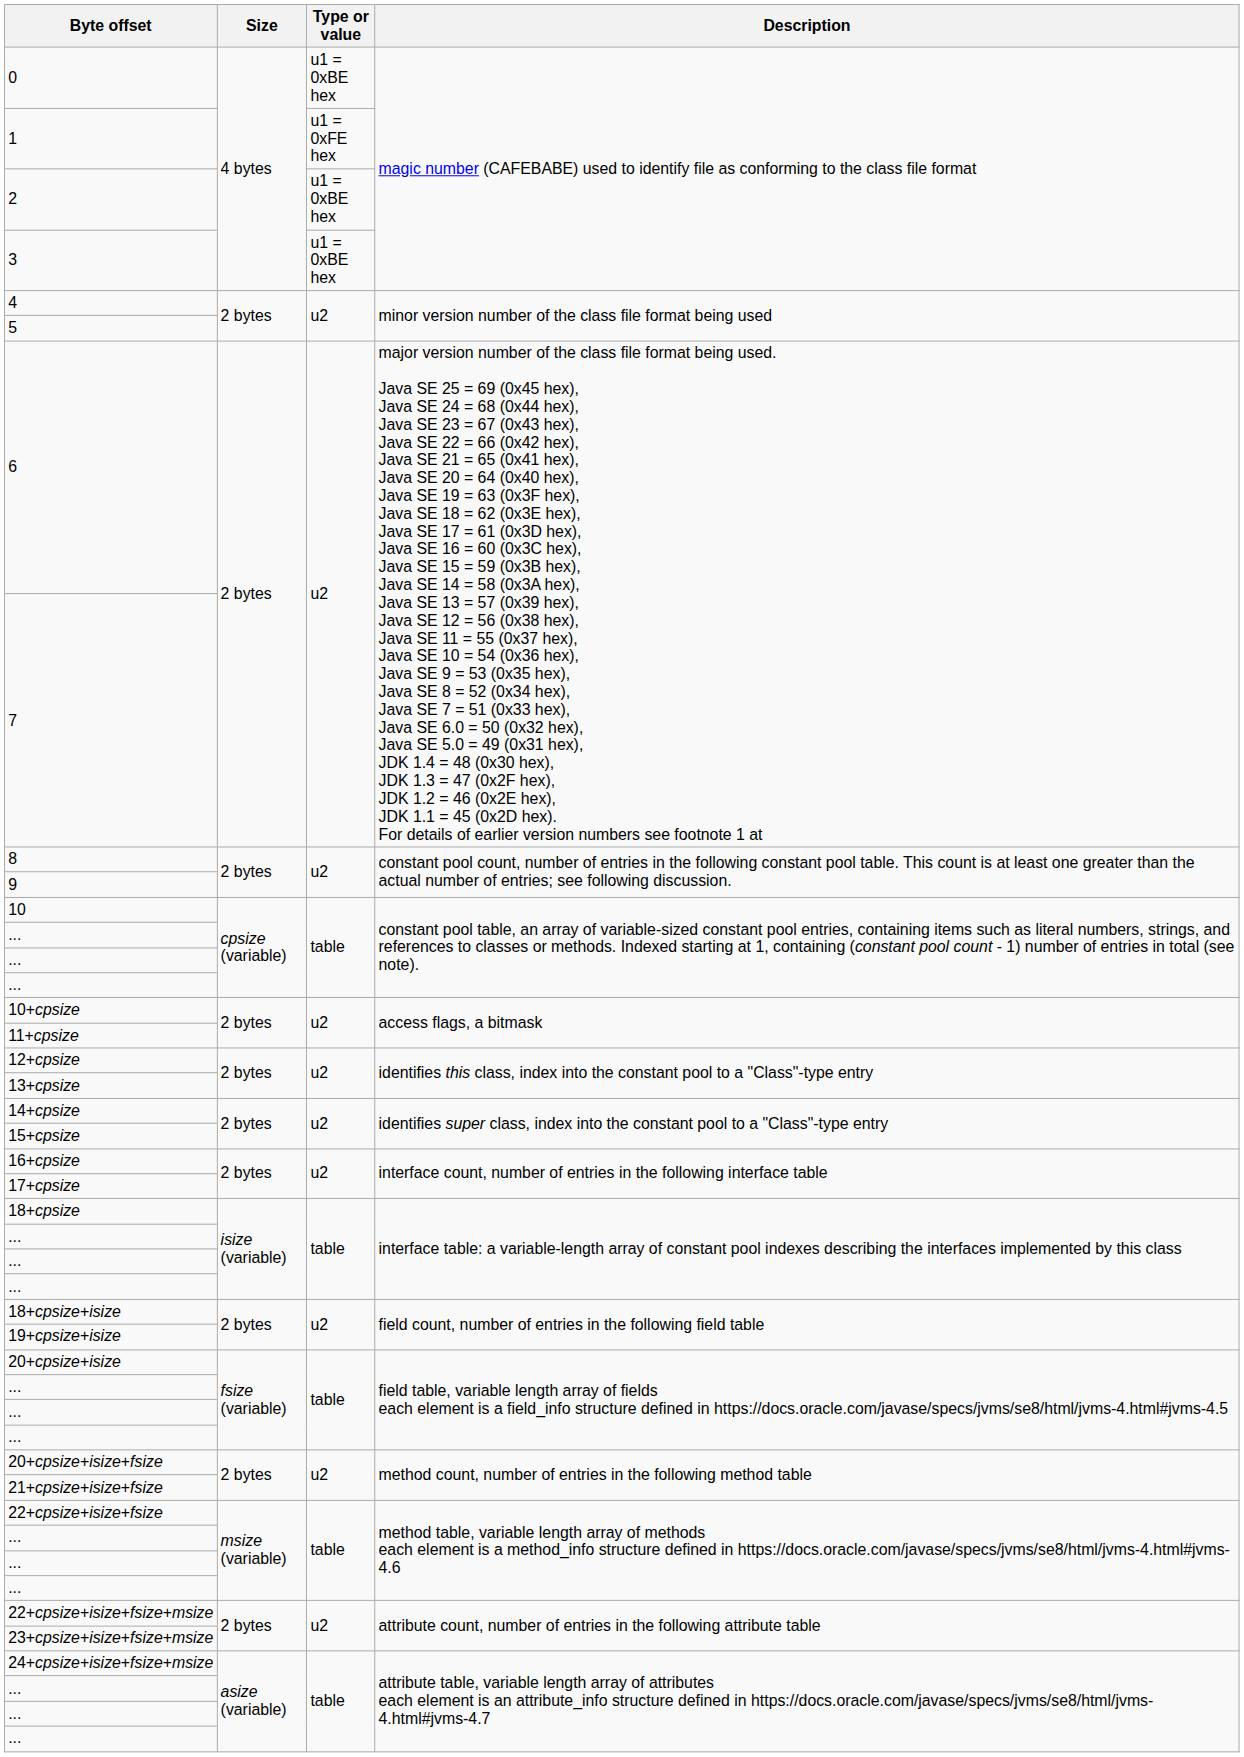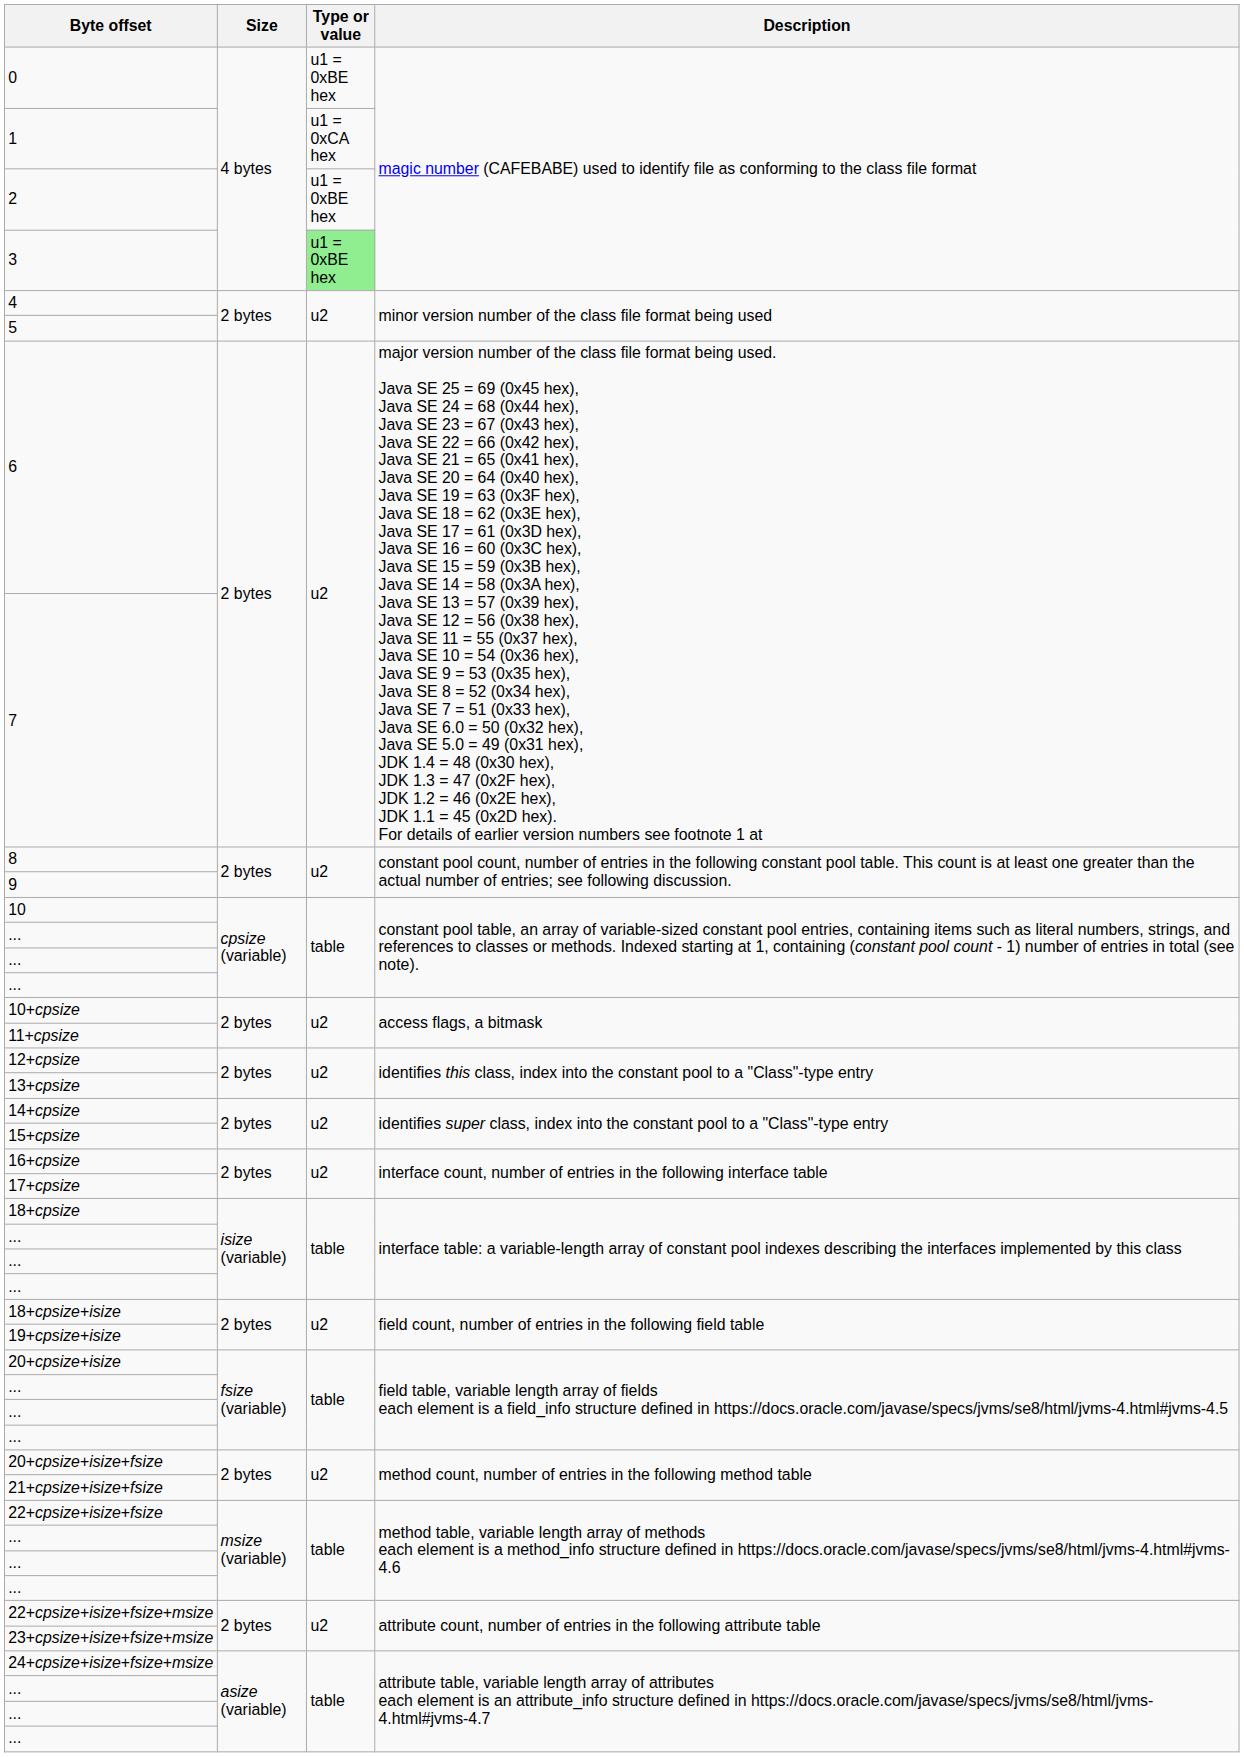(329, 138) u1 = 0xFE hex -> (330, 138) u1 = 0xCA hex
(329, 260) no background -> (329, 260) lightgreen background
